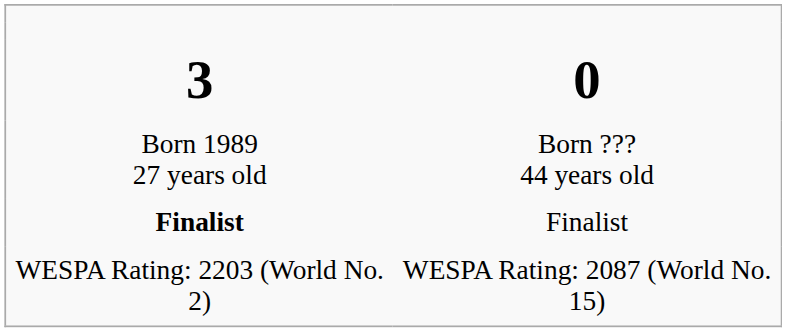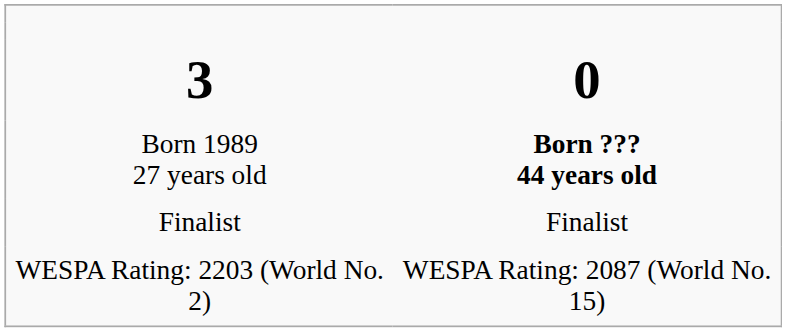(587, 159) normal -> (587, 159) bold
(200, 222) bold -> (200, 222) normal
